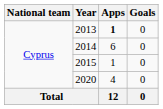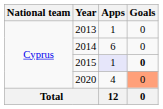(113, 29) bold -> (113, 29) normal
(113, 63) no background -> (113, 63) lavender background
(143, 63) normal -> (143, 63) bold
(143, 79) no background -> (143, 79) lightsalmon background
